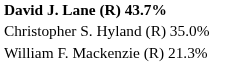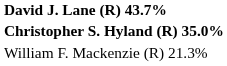(107, 31) normal -> (114, 31) bold
